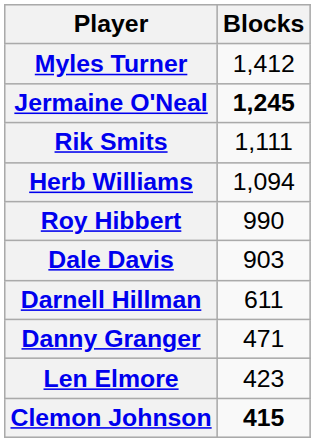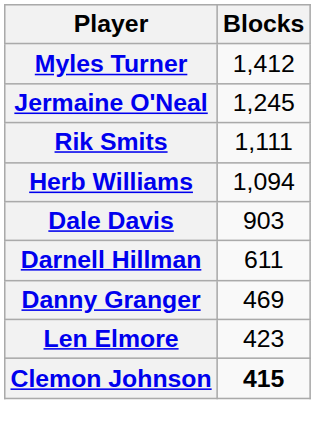(264, 102) bold -> (264, 102) normal
- row: (111, 220)
(264, 338) 471 -> (264, 299) 469
